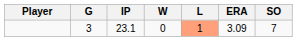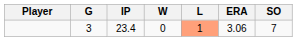(126, 28) 23.1 -> (126, 28) 23.4
(237, 28) 3.09 -> (237, 28) 3.06
